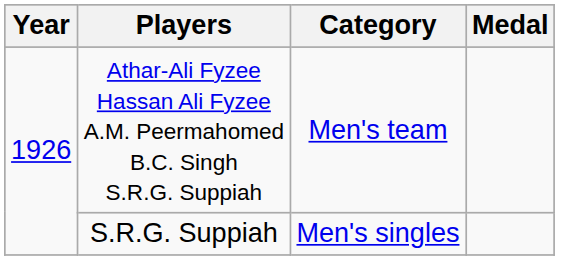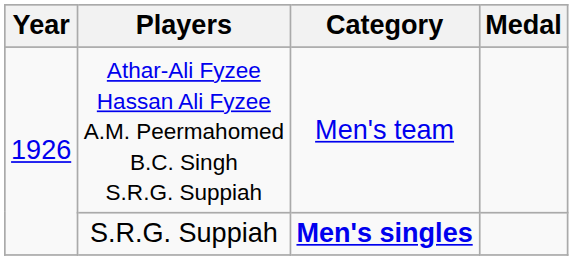(378, 233) normal -> (385, 233) bold
